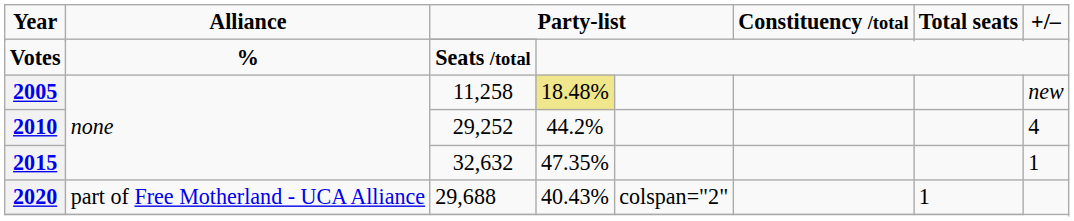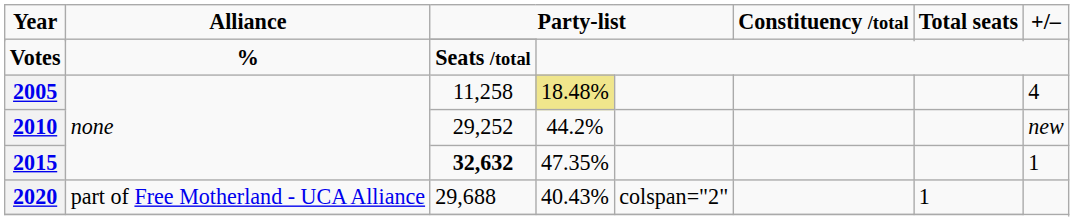(1046, 92) new -> (1034, 92) 4
(1034, 127) 4 -> (1046, 127) new
(483, 162) normal -> (483, 162) bold
